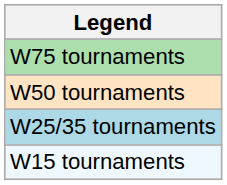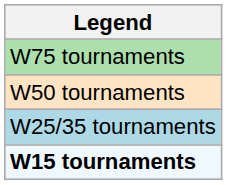(98, 162) normal -> (103, 162) bold
